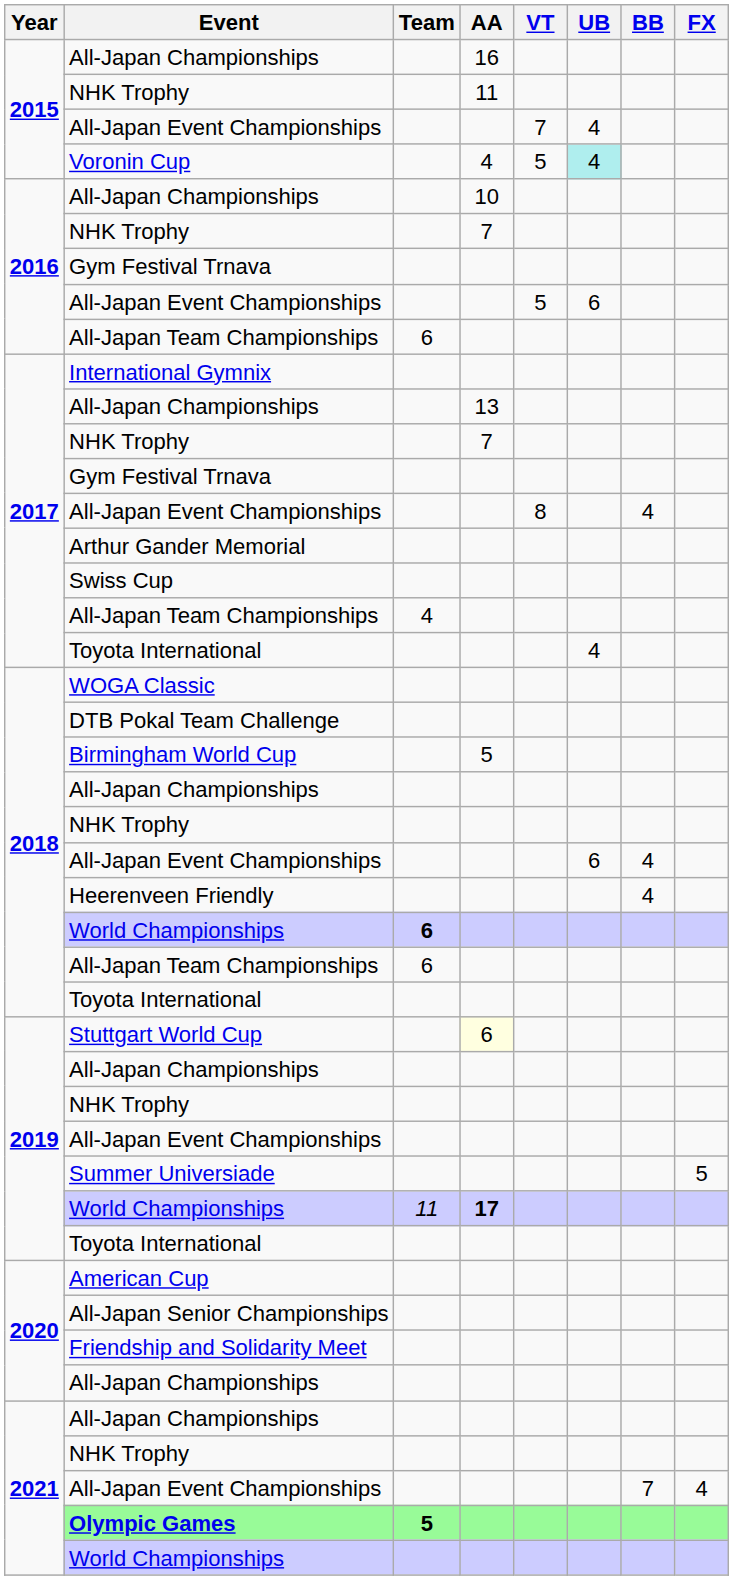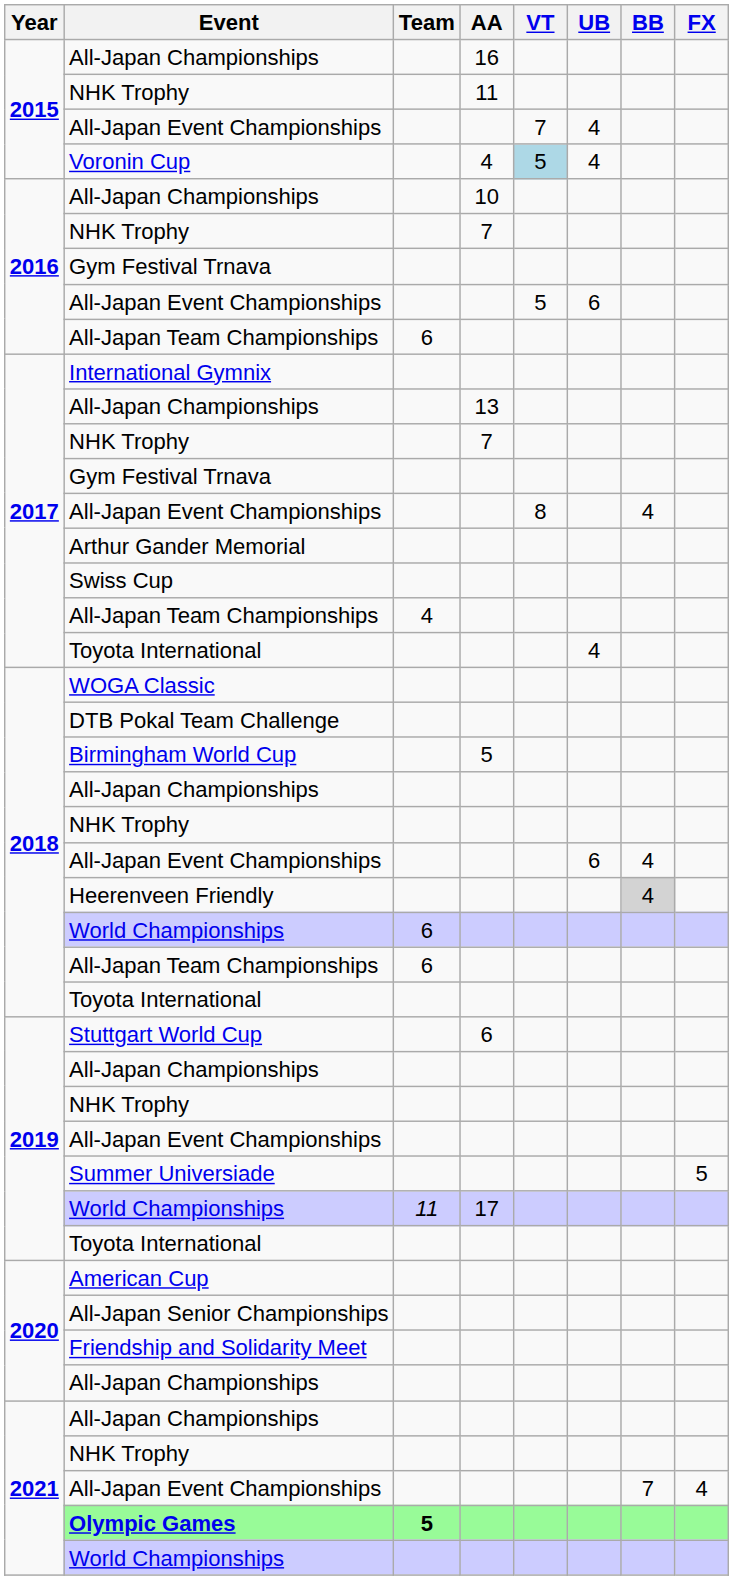(540, 162) no background -> (540, 162) lightblue background
(594, 162) paleturquoise background -> (594, 162) no background
(648, 895) no background -> (648, 895) lightgrey background
(427, 930) bold -> (427, 930) normal
(487, 1034) lightyellow background -> (487, 1034) no background
(487, 1209) bold -> (487, 1209) normal
